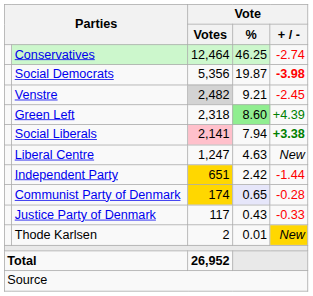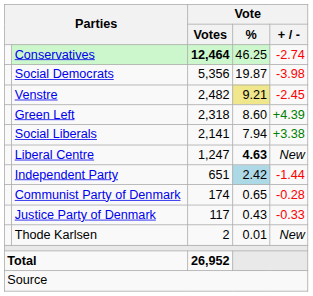(210, 54) normal -> (210, 54) bold
(290, 74) bold -> (290, 74) normal
(214, 94) lightgrey background -> (214, 94) no background
(255, 94) no background -> (255, 94) khaki background
(255, 114) lightgreen background -> (255, 114) no background
(214, 134) pink background -> (214, 134) no background
(289, 134) bold -> (289, 134) normal
(255, 154) normal -> (255, 154) bold
(219, 174) gold background -> (219, 174) no background
(255, 174) no background -> (255, 174) lightblue background
(219, 194) gold background -> (219, 194) no background
(255, 194) lavender background -> (255, 194) no background
(292, 235) gold background -> (292, 235) no background
